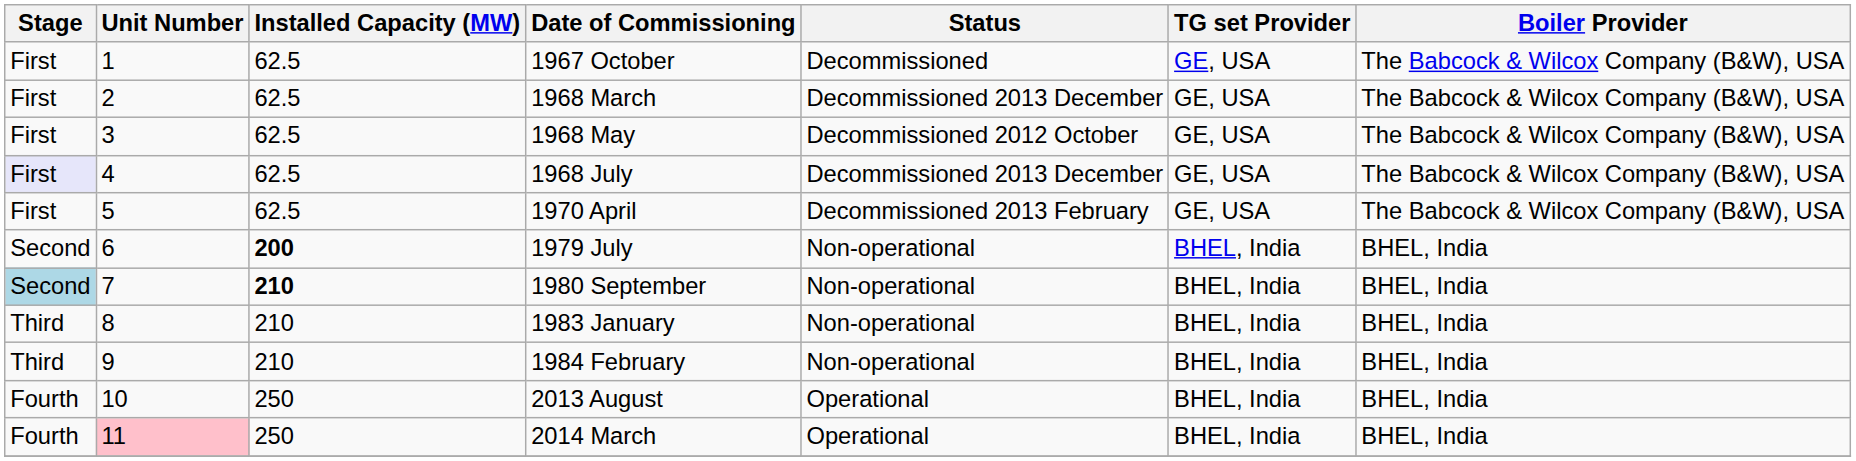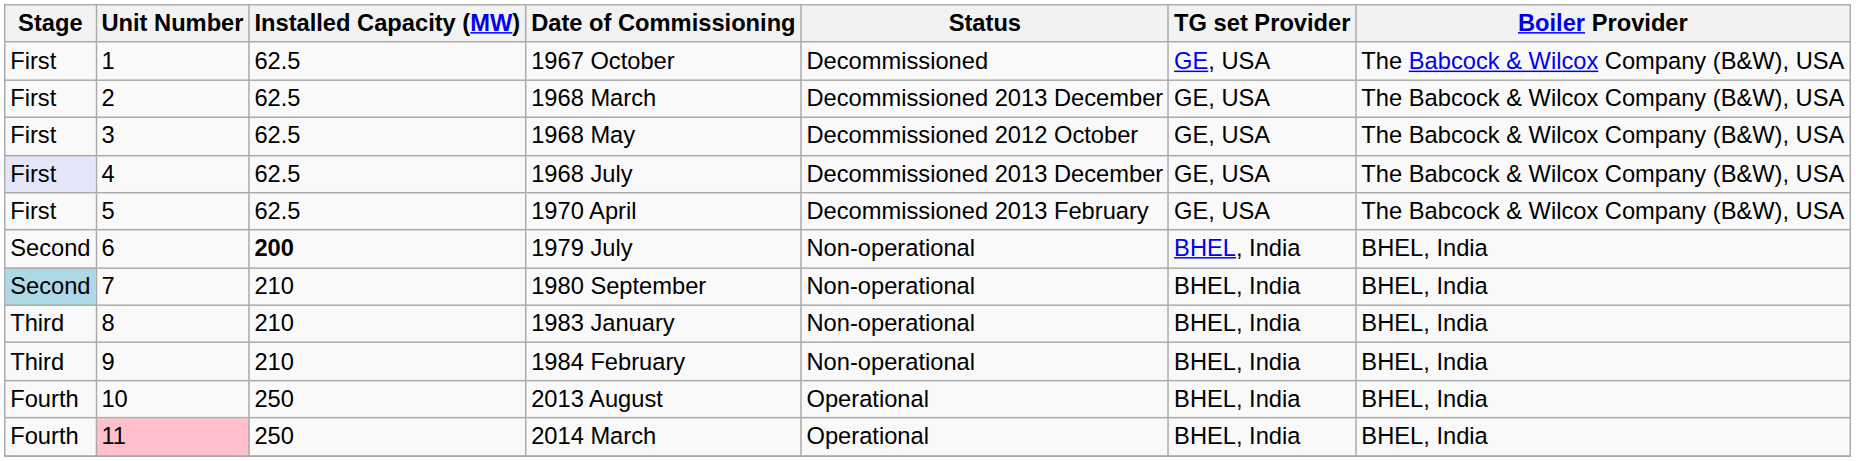(274, 286) bold -> (274, 286) normal
